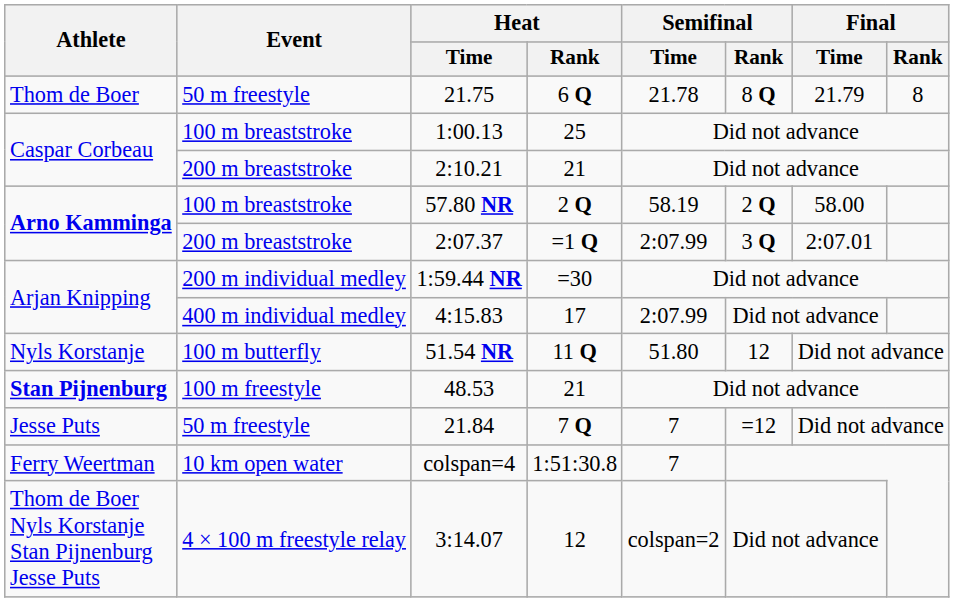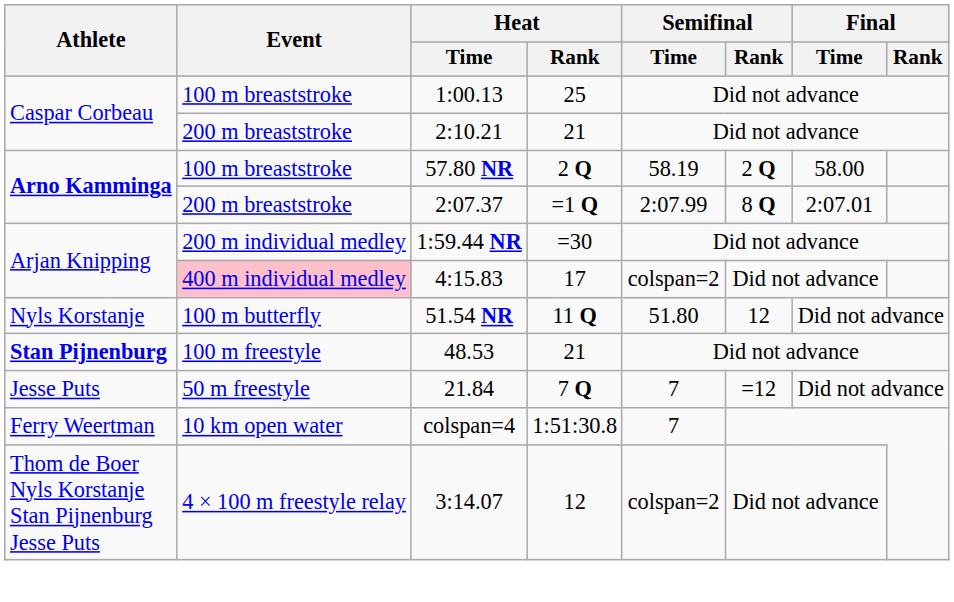- row: (469, 94)
(759, 242) 3 Q -> (759, 205) 8 Q
(294, 315) no background -> (294, 278) pink background
(674, 315) 2:07.99 -> (674, 278) colspan=2
